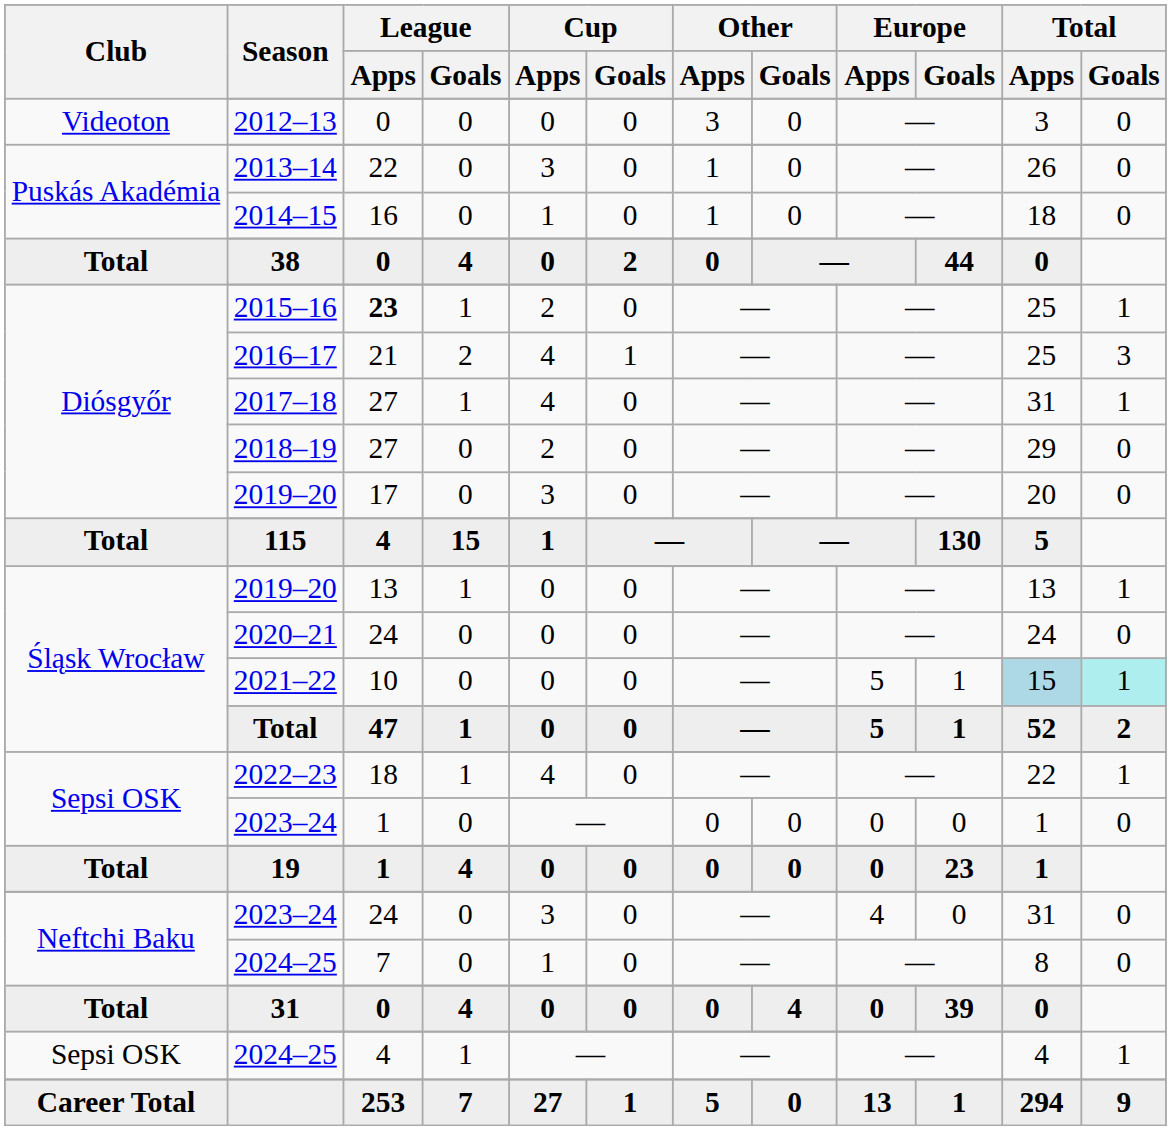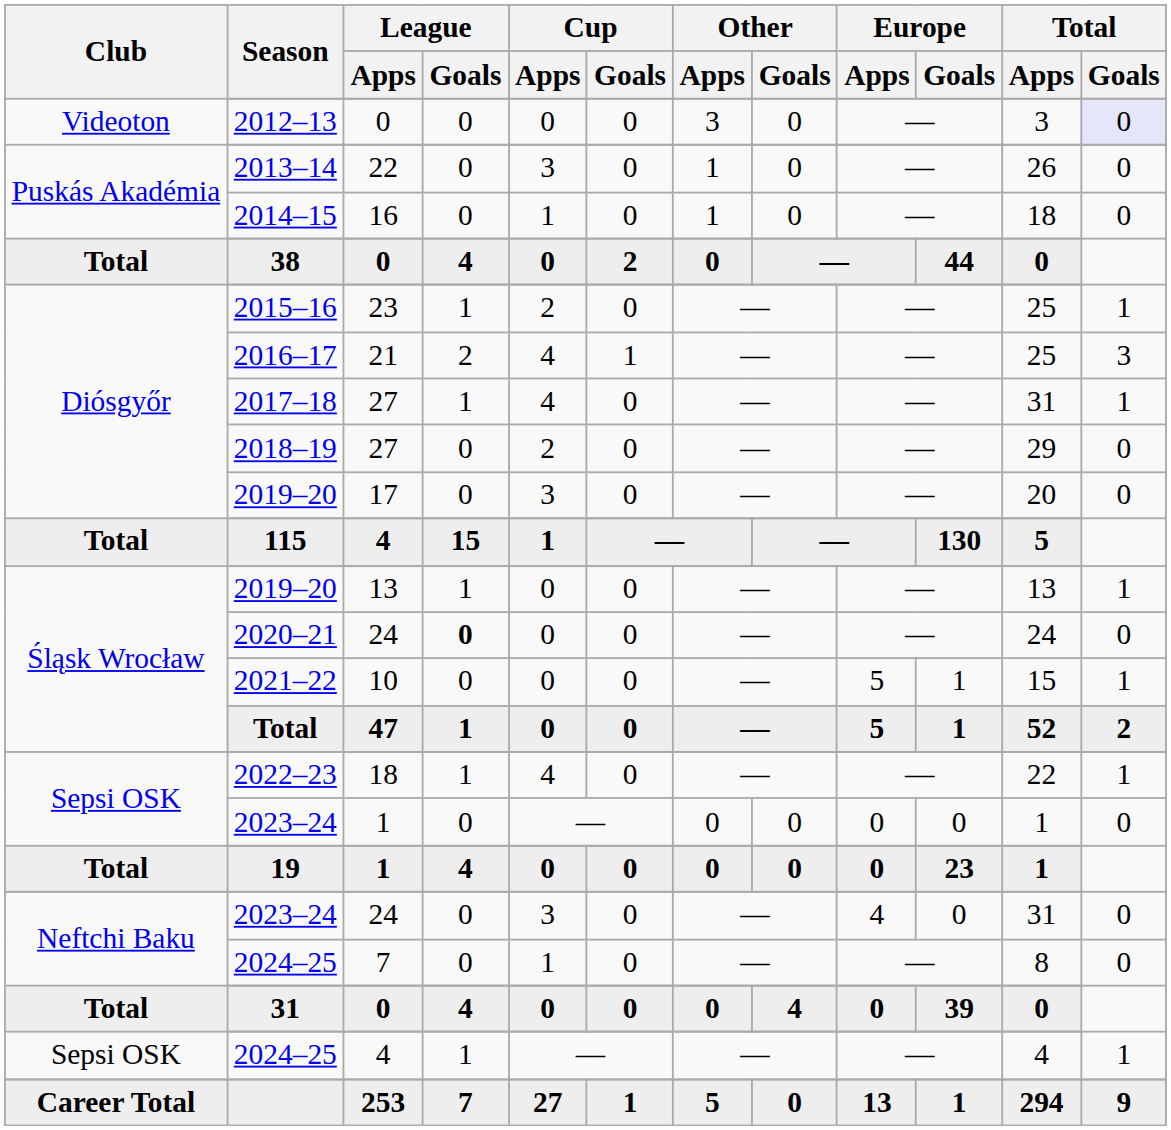(1124, 121) no background -> (1124, 121) lavender background
(383, 307) bold -> (383, 307) normal
(465, 634) normal -> (465, 634) bold
(1042, 681) lightblue background -> (1042, 681) no background
(1124, 681) paleturquoise background -> (1124, 681) no background
